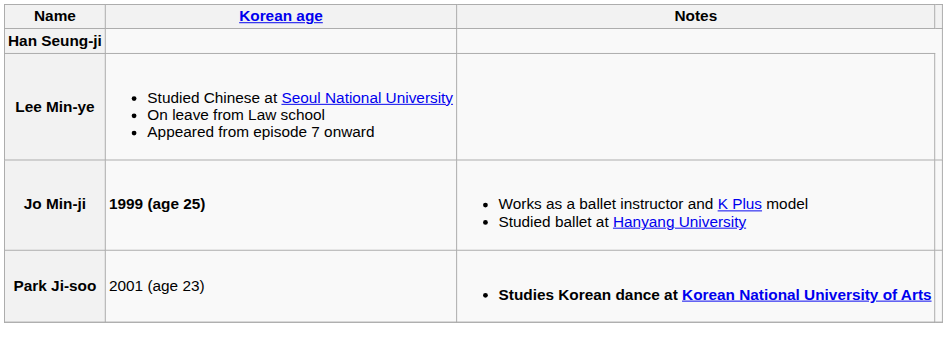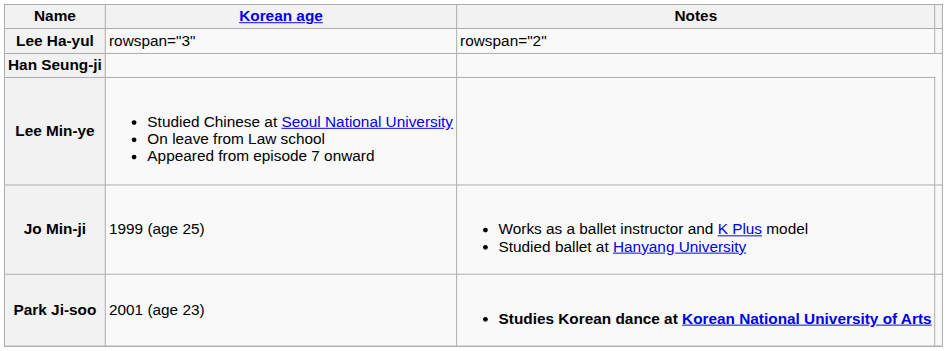+ row: (55, 41)
(157, 204) bold -> (157, 229) normal
